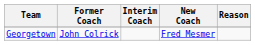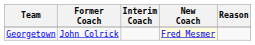(188, 34) no background -> (188, 34) lightyellow background
